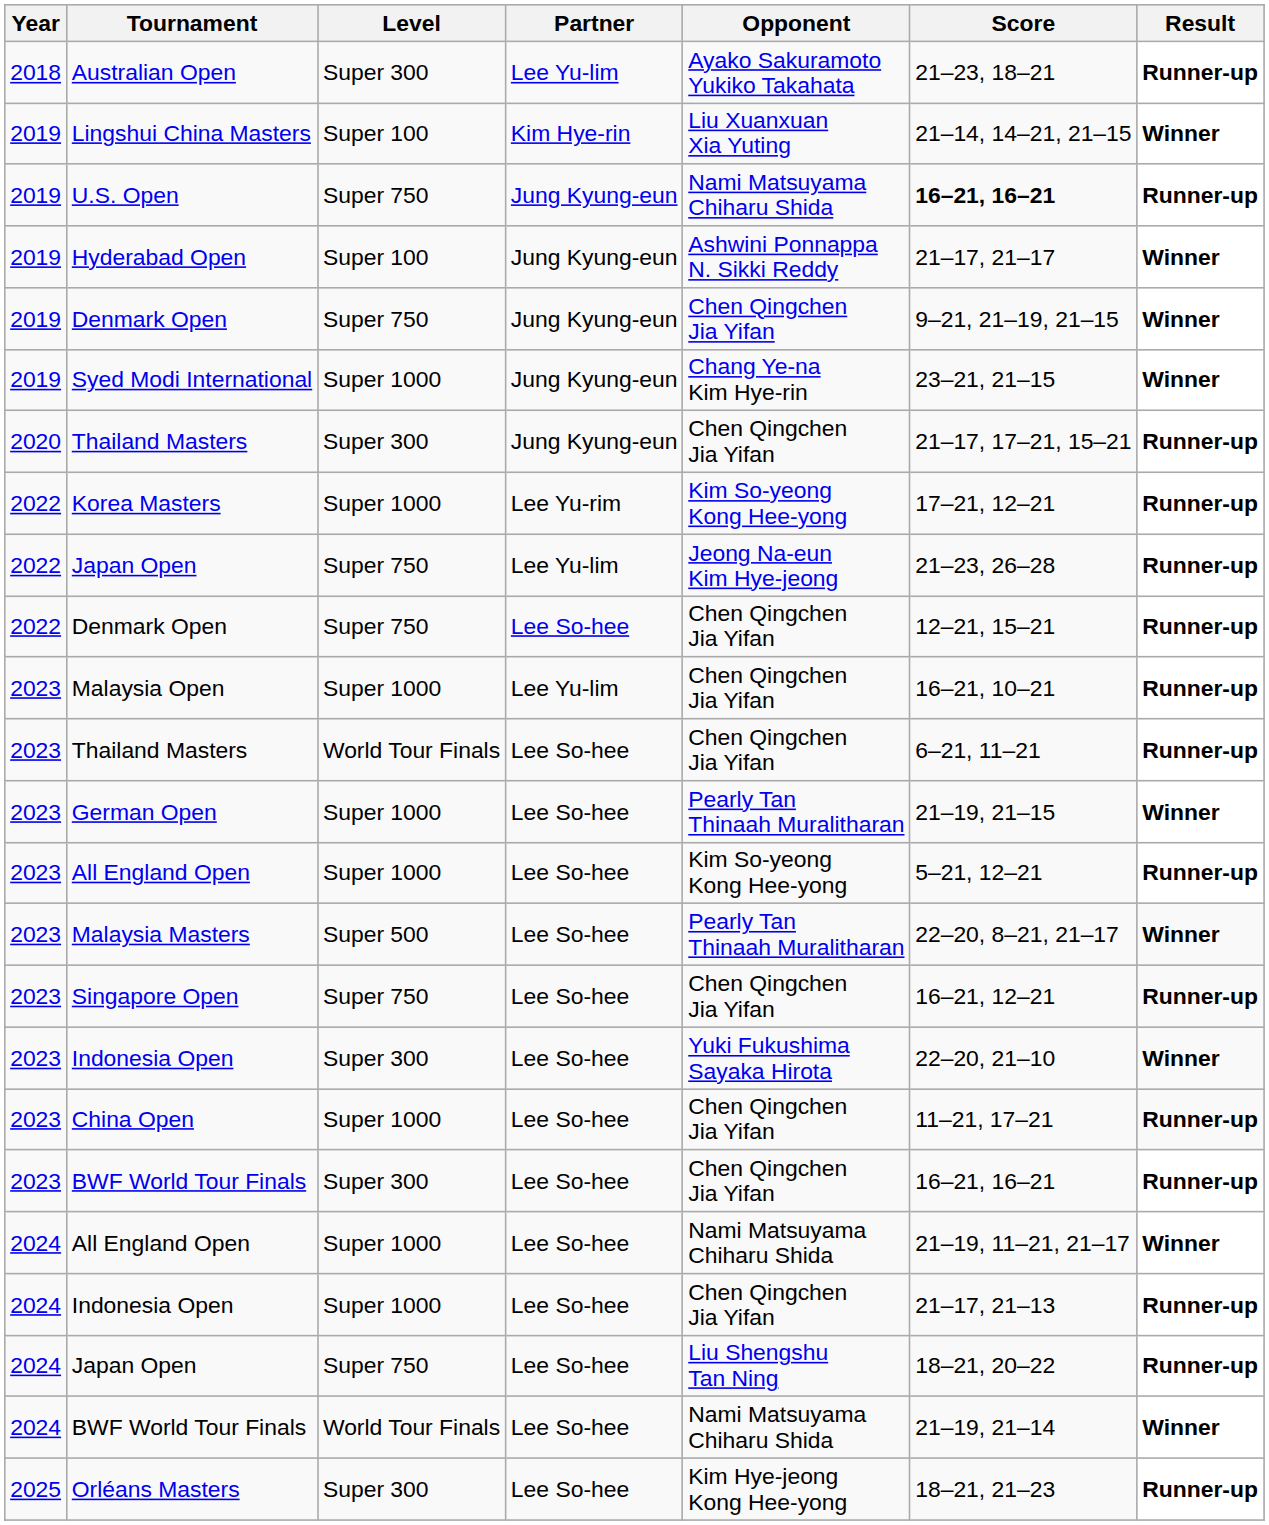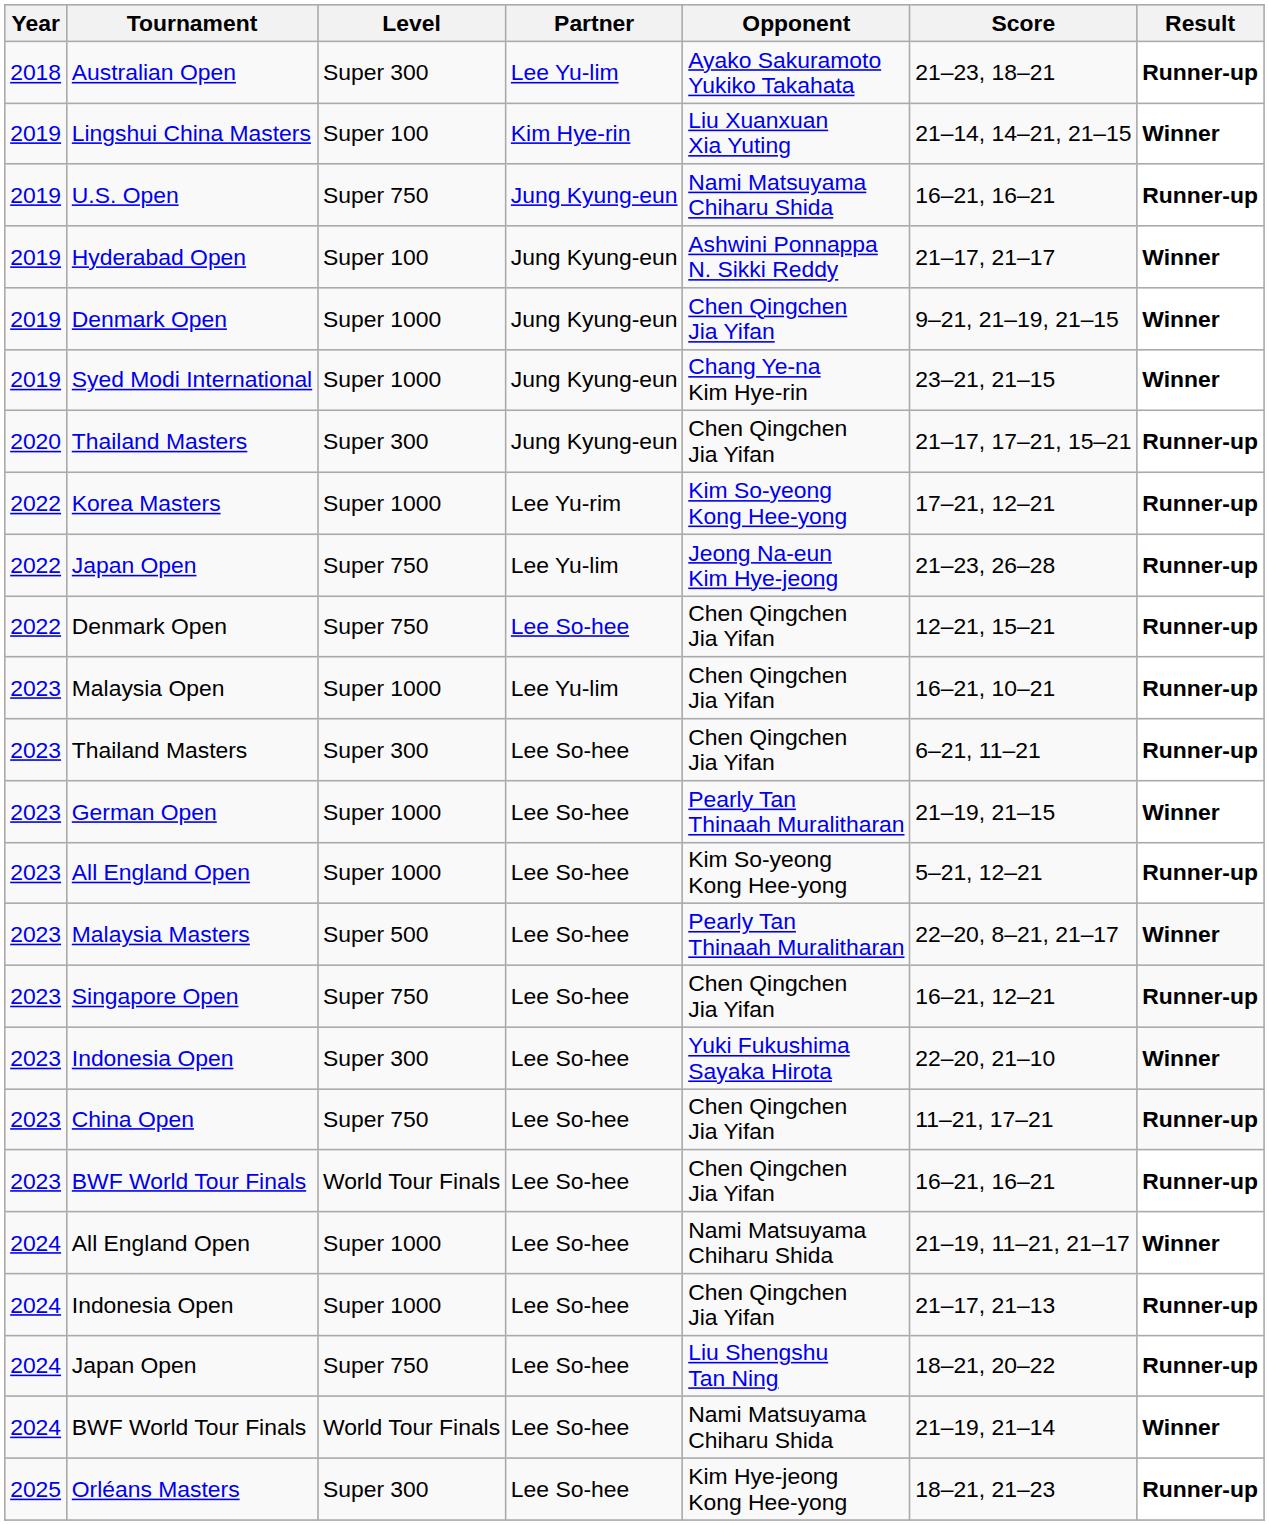(985, 195) bold -> (985, 195) normal
(376, 319) Super 750 -> (382, 319) Super 1000
(412, 750) World Tour Finals -> (376, 750) Super 300
(382, 1120) Super 1000 -> (376, 1120) Super 750
(376, 1181) Super 300 -> (412, 1181) World Tour Finals
